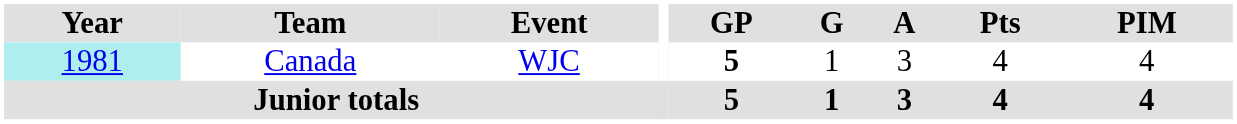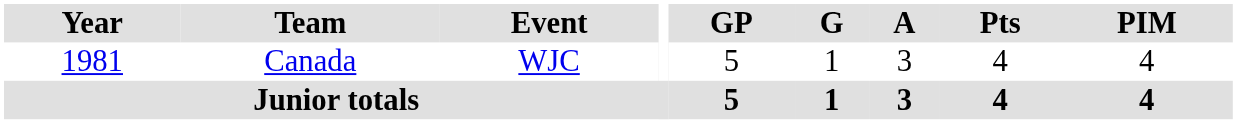(92, 61) paleturquoise background -> (92, 61) no background
(731, 61) bold -> (731, 61) normal
